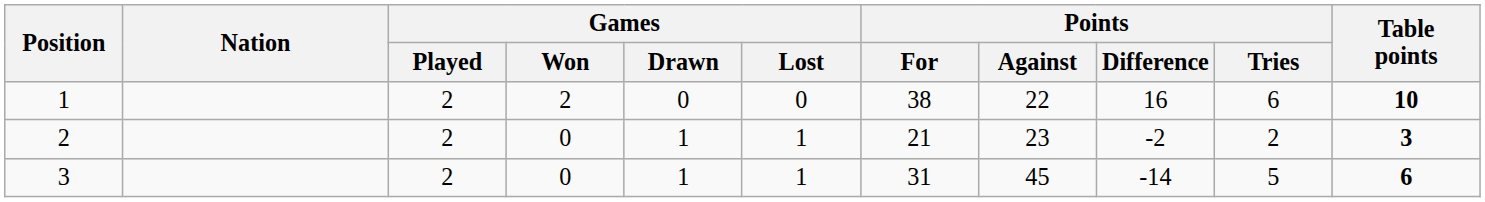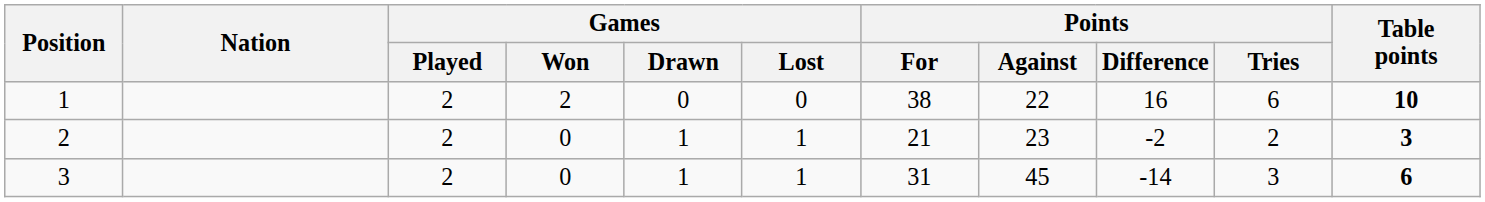(1273, 176) 5 -> (1273, 176) 3
